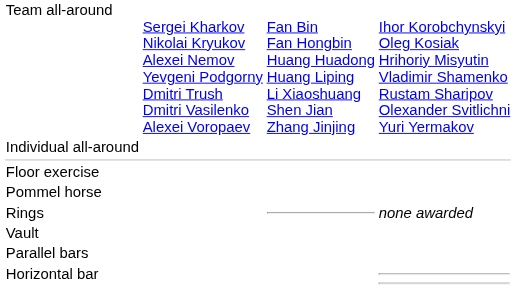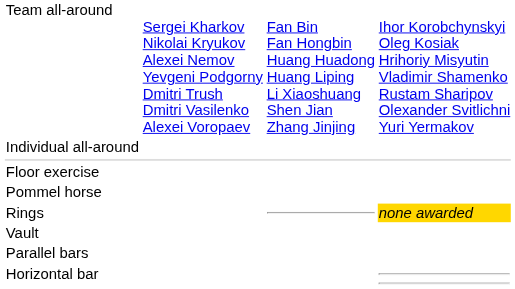(426, 212) no background -> (426, 212) gold background
